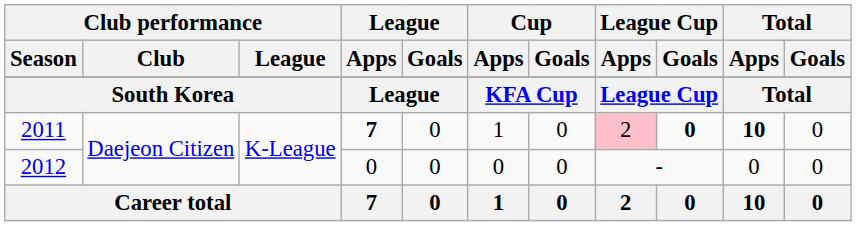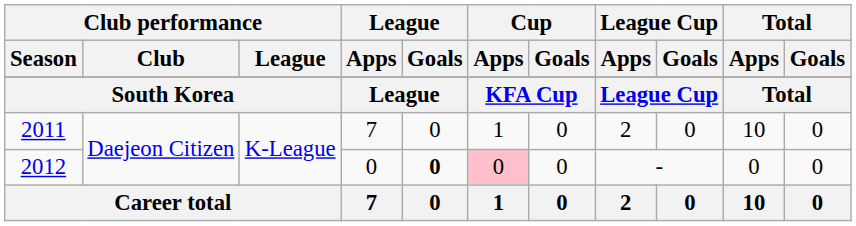(371, 130) bold -> (371, 130) normal
(626, 130) pink background -> (626, 130) no background
(690, 130) bold -> (690, 130) normal
(754, 130) bold -> (754, 130) normal
(435, 166) normal -> (435, 166) bold
(498, 166) no background -> (498, 166) pink background
